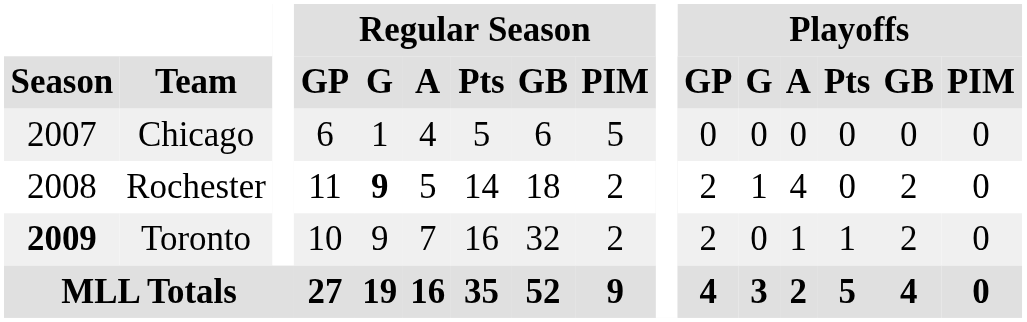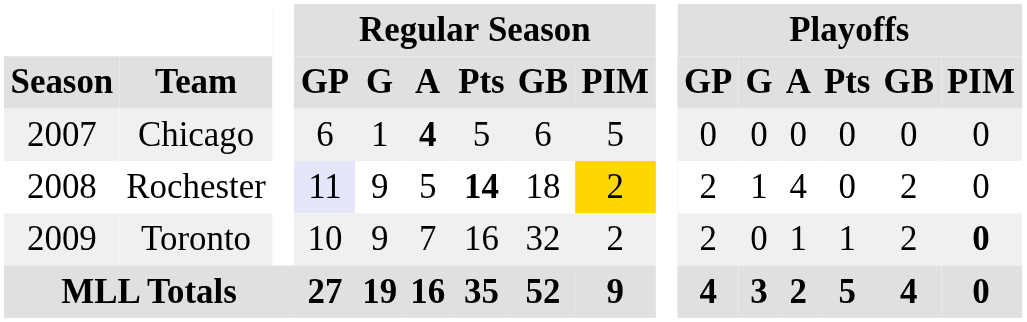(428, 134) normal -> (428, 134) bold
(325, 186) no background -> (325, 186) lavender background
(380, 186) bold -> (380, 186) normal
(481, 186) normal -> (481, 186) bold
(615, 186) no background -> (615, 186) gold background
(62, 238) bold -> (62, 238) normal
(981, 238) normal -> (981, 238) bold
